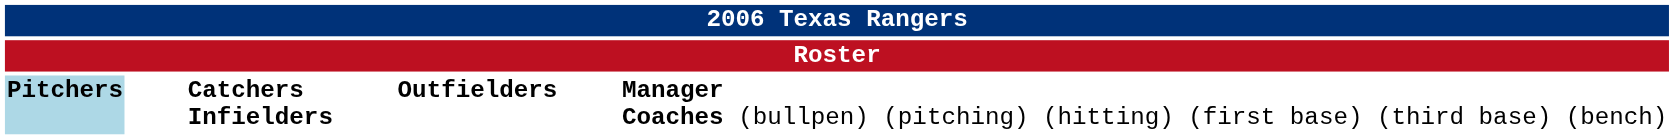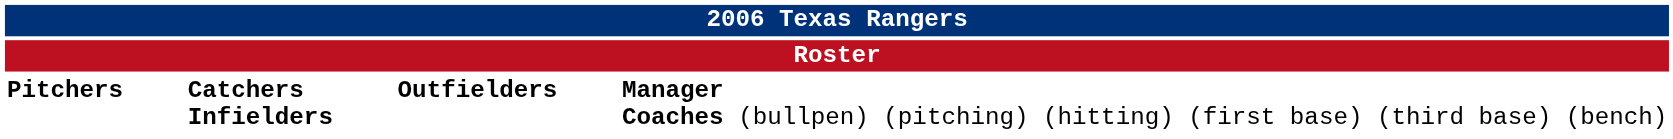(65, 91) lightblue background -> (65, 91) no background
